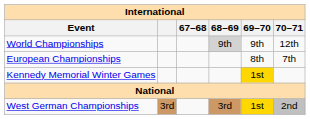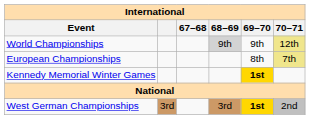(289, 43) no background -> (289, 43) khaki background
(289, 59) no background -> (289, 59) khaki background
(257, 75) normal -> (257, 75) bold
(257, 106) normal -> (257, 106) bold
